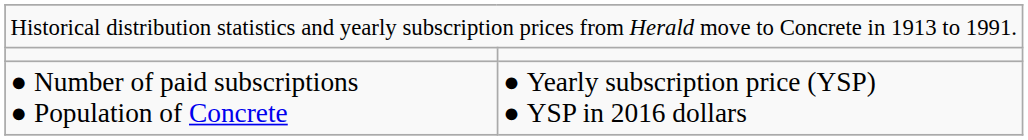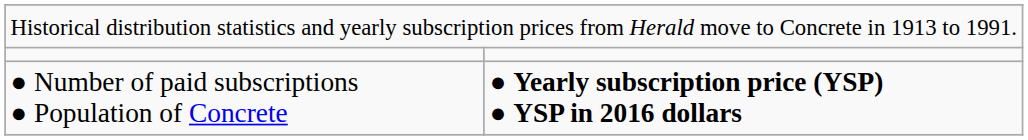(760, 98) normal -> (753, 98) bold
